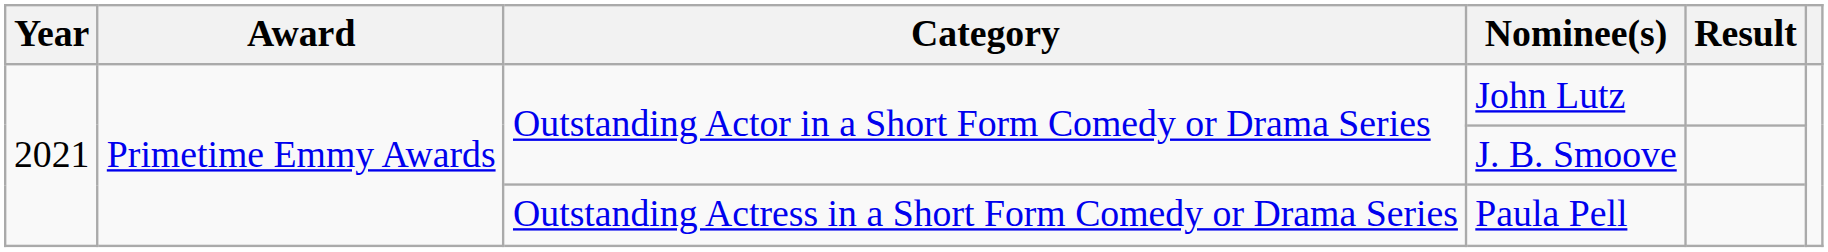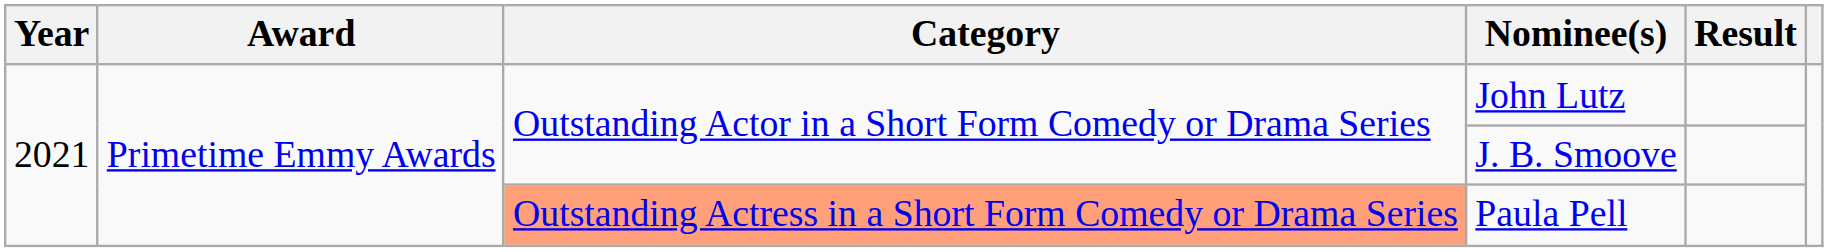(985, 214) no background -> (985, 214) lightsalmon background
